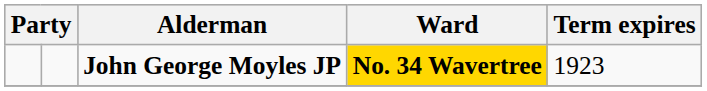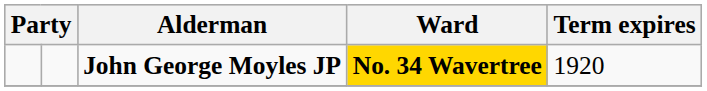(579, 65) 1923 -> (579, 65) 1920
